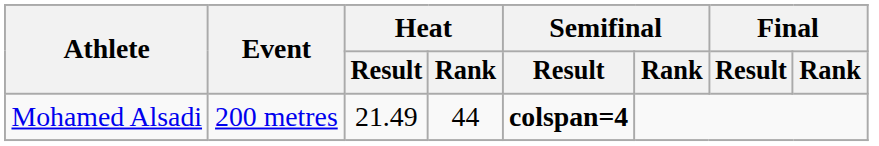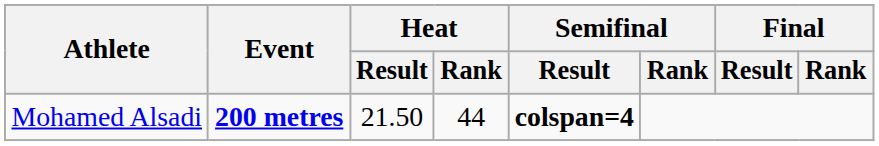(276, 117) normal -> (279, 117) bold
(386, 117) 21.49 -> (392, 117) 21.50
